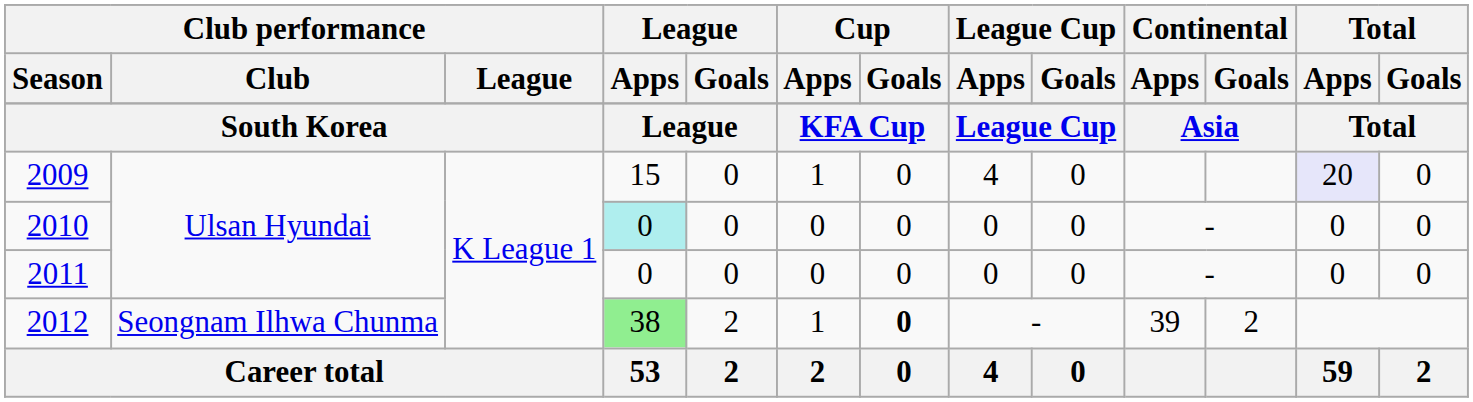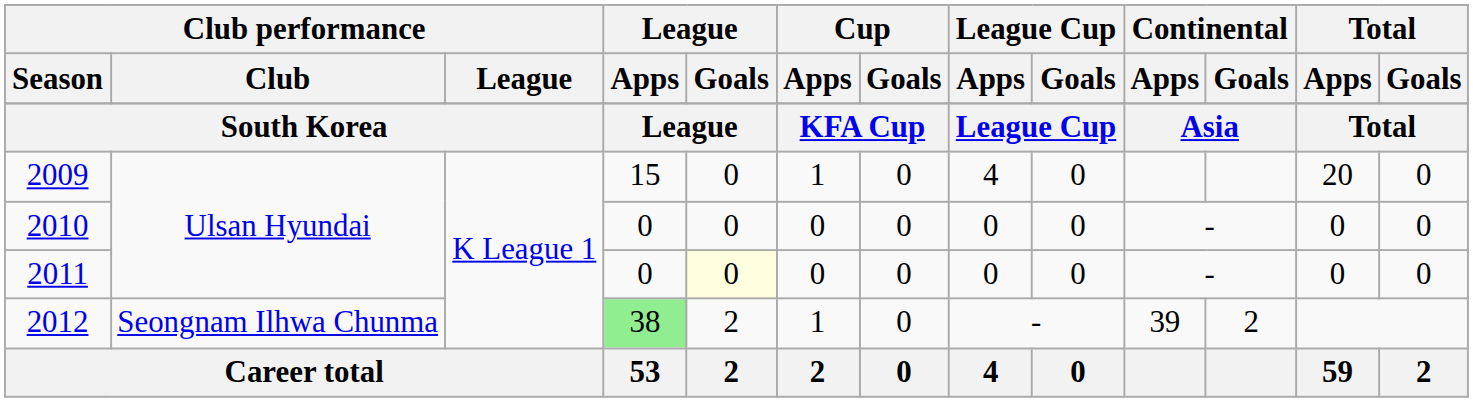(1337, 175) lavender background -> (1337, 175) no background
(645, 224) paleturquoise background -> (645, 224) no background
(731, 273) no background -> (731, 273) lightyellow background
(904, 322) bold -> (904, 322) normal
